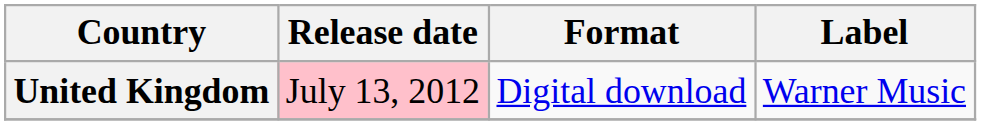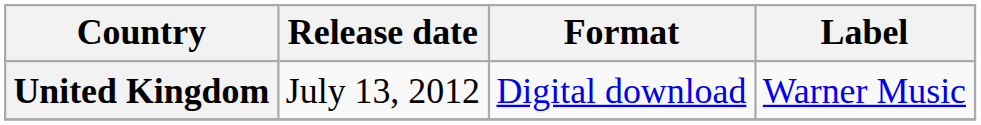(383, 89) pink background -> (383, 89) no background
